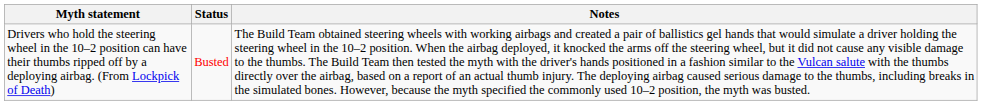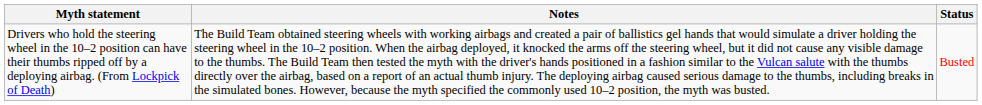columns swapped: (211, 14) <-> (604, 14)
